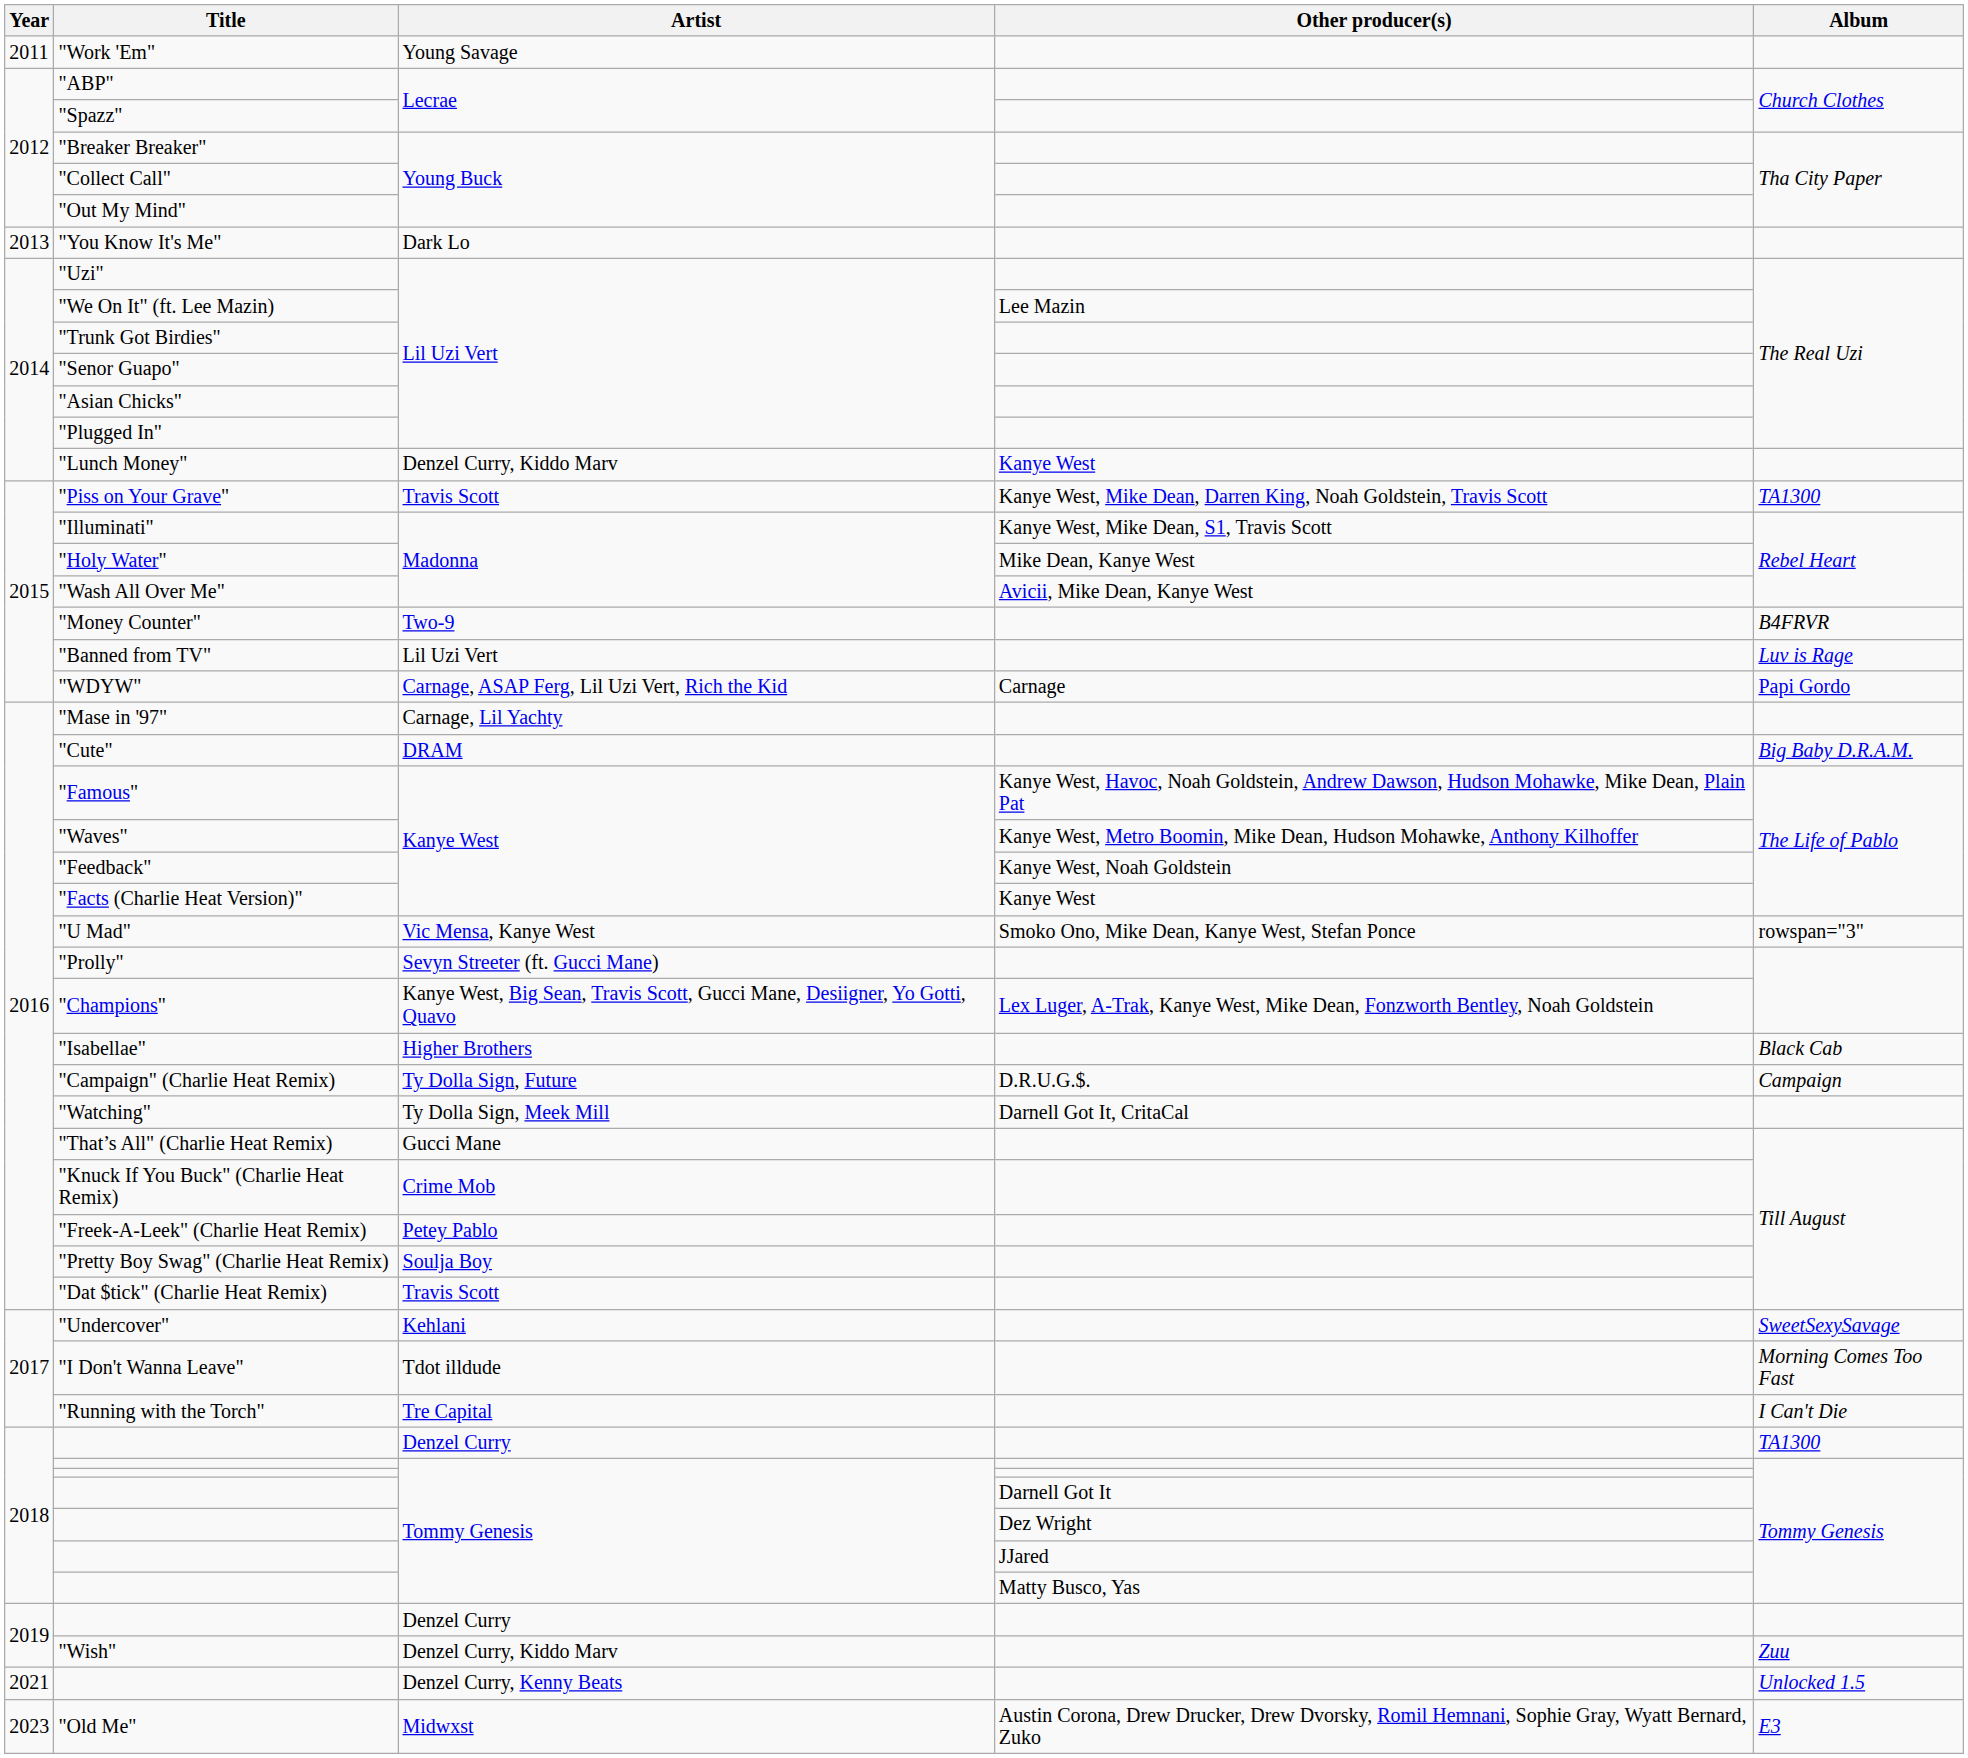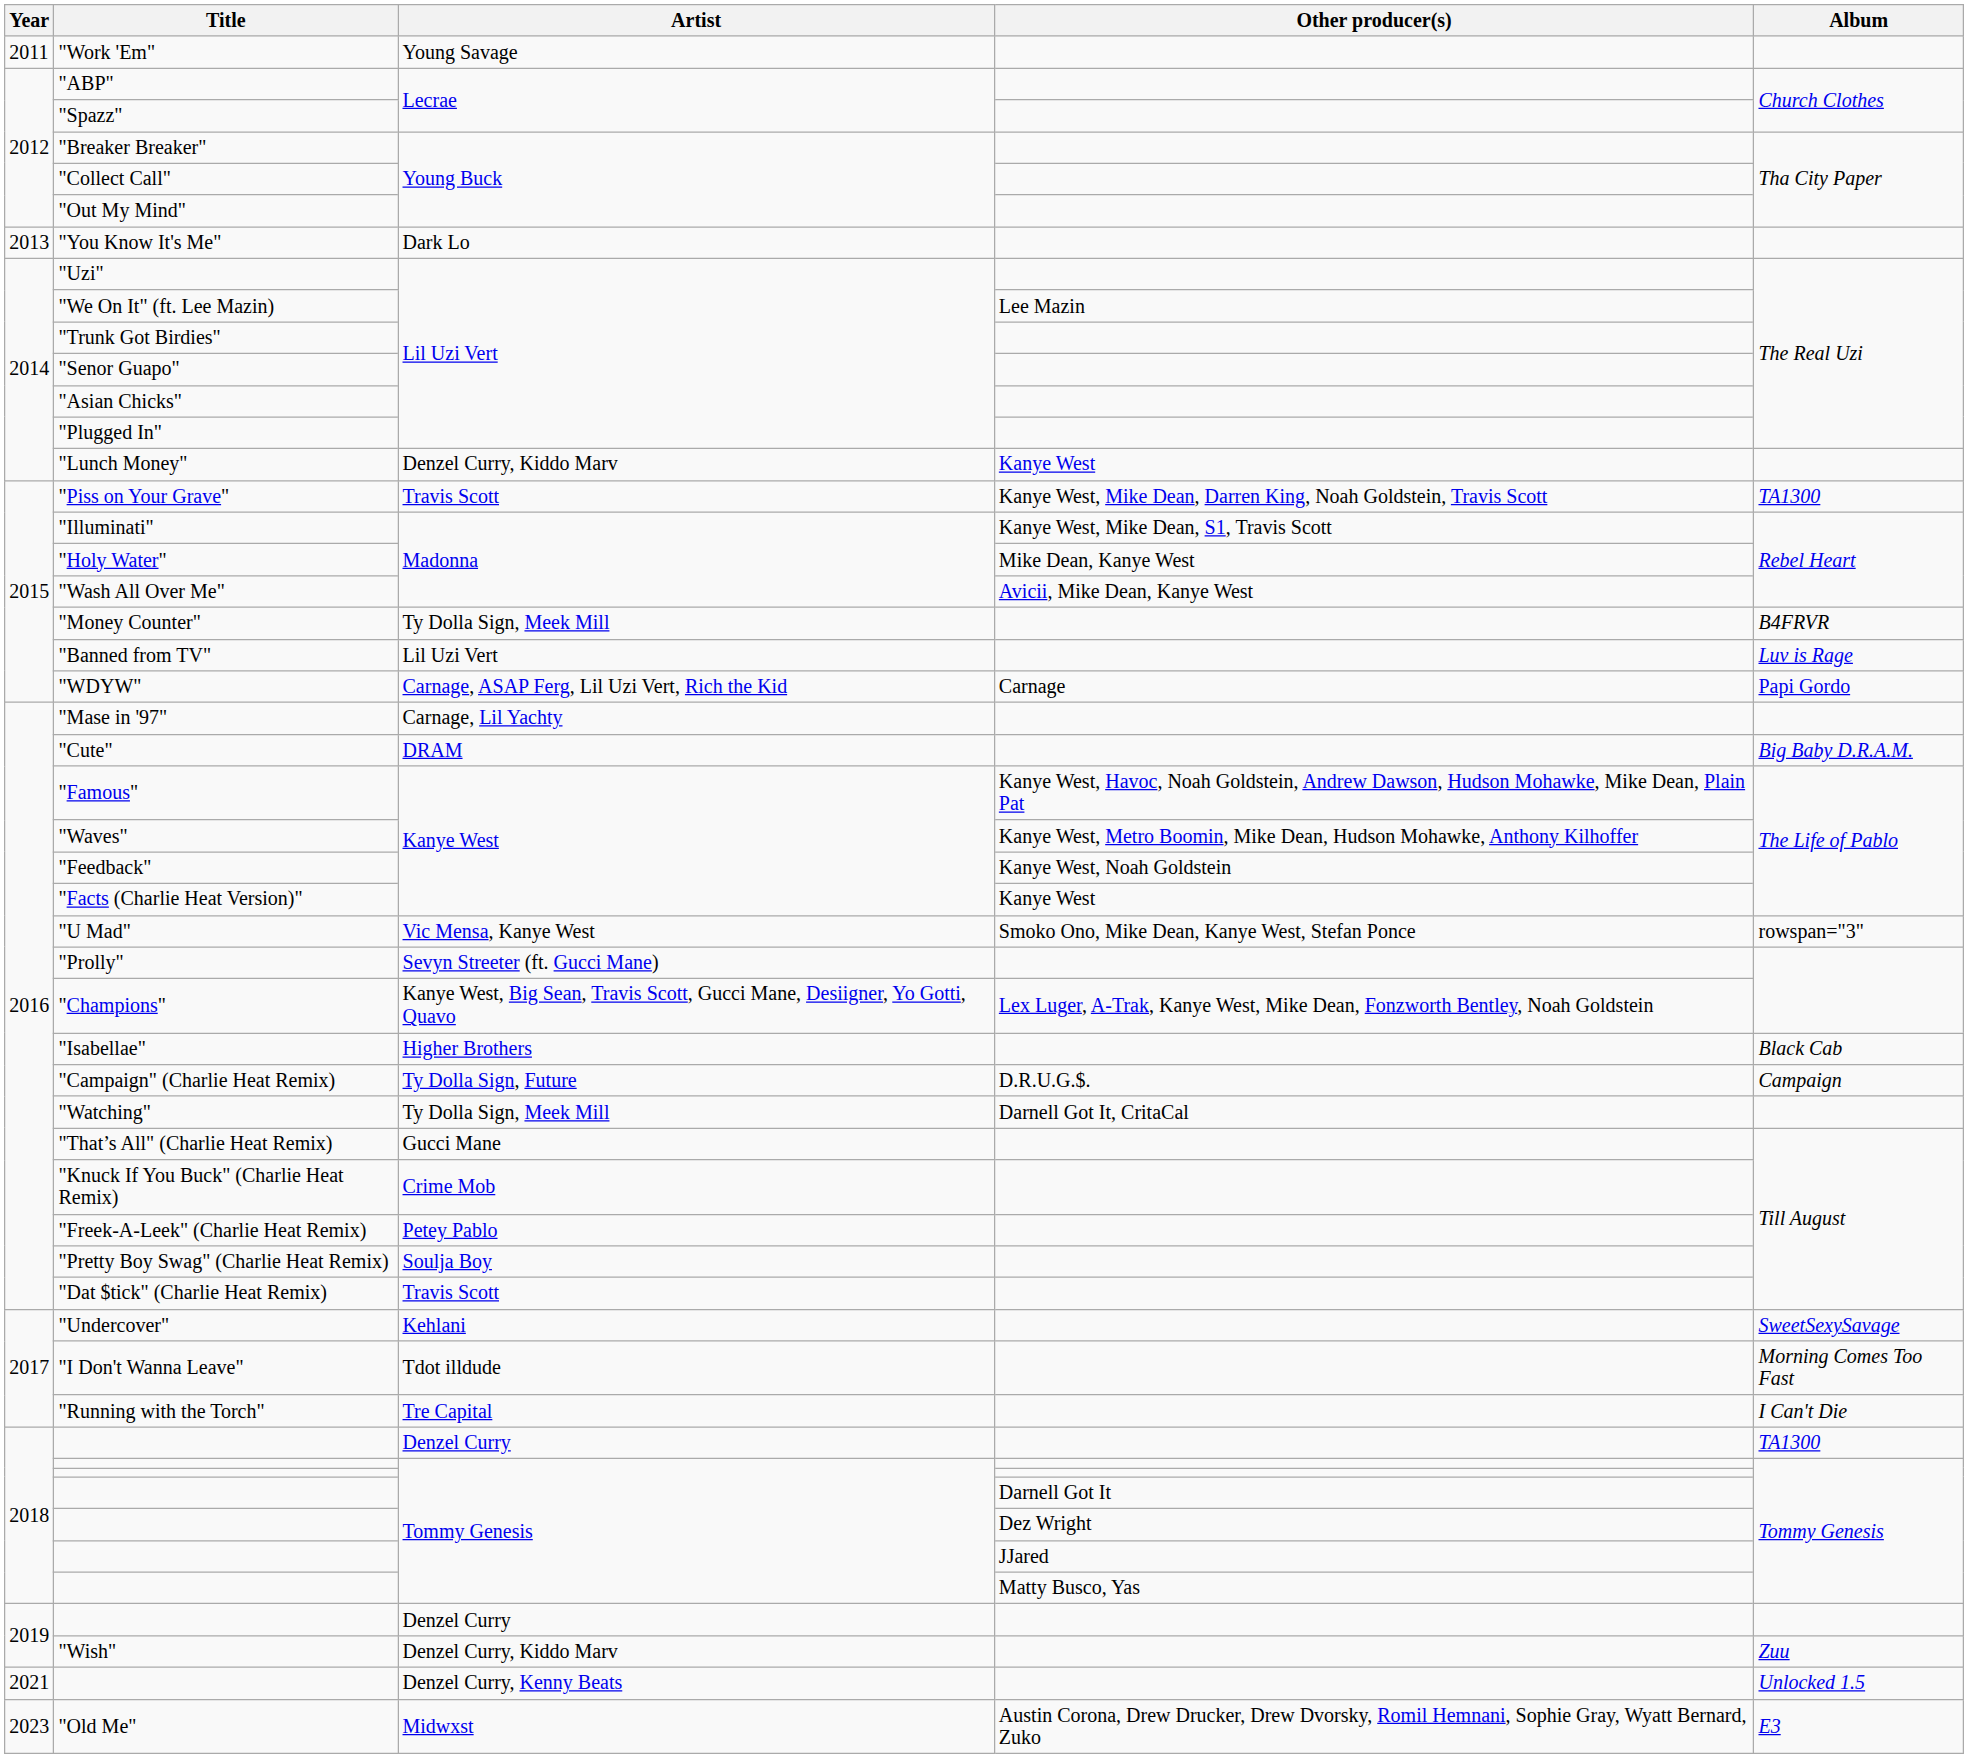(428, 623) Two-9 -> (506, 623) Ty Dolla Sign, Meek Mill
